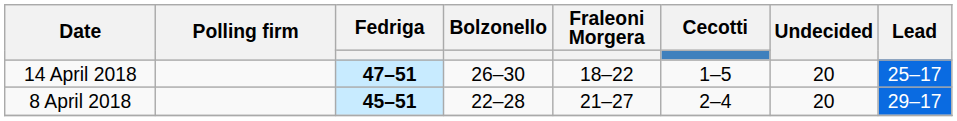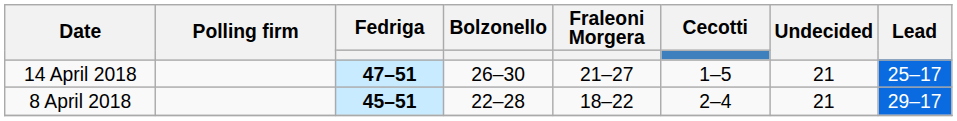(607, 73) 18–22 -> (607, 73) 21–27
(824, 73) 20 -> (824, 73) 21
(607, 101) 21–27 -> (607, 101) 18–22
(824, 101) 20 -> (824, 101) 21
